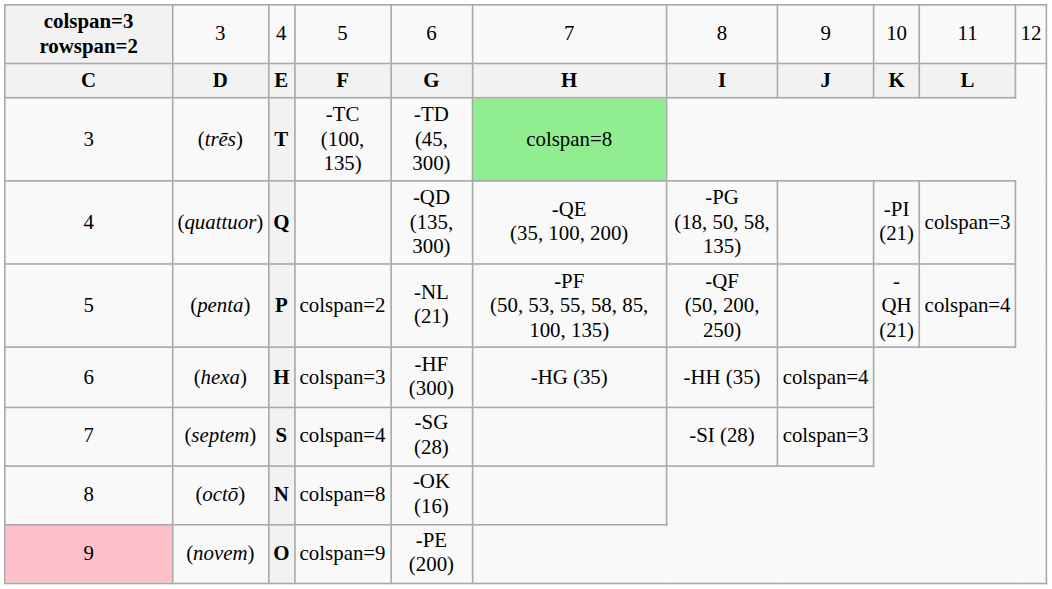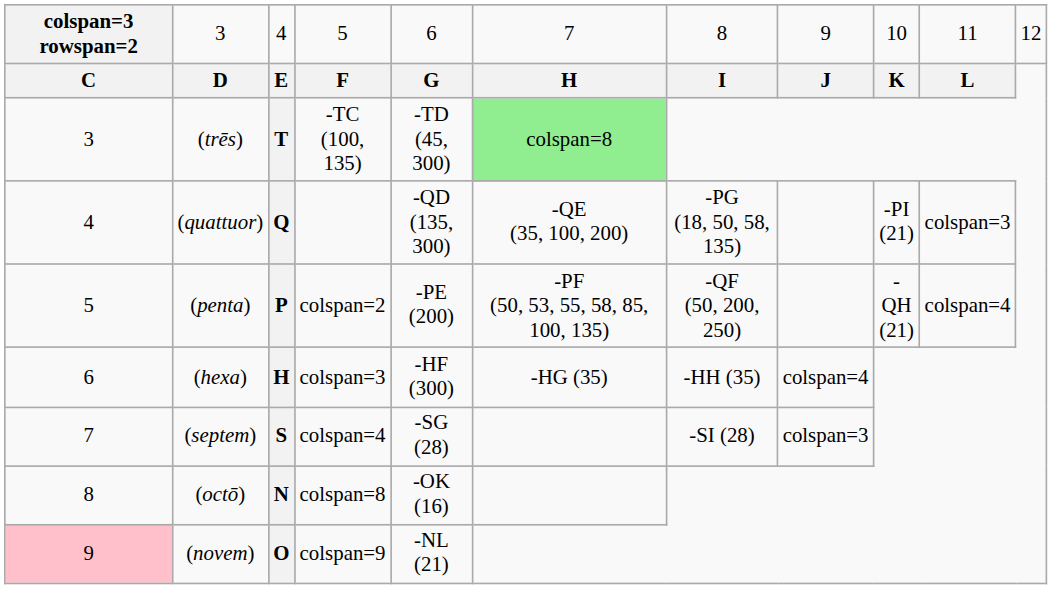(431, 305) -NL (21) -> (431, 305) -PE (200)
(431, 553) -PE (200) -> (431, 553) -NL (21)
